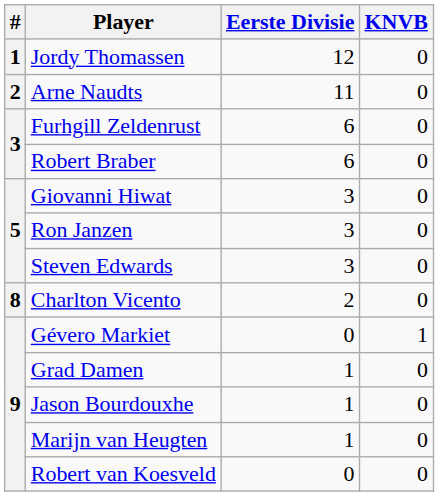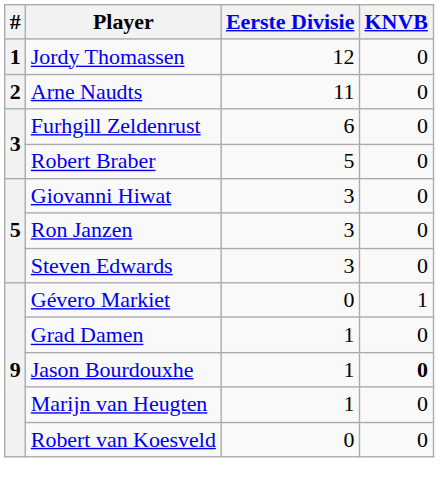(349, 160) 6 -> (349, 160) 5
- row: (106, 299)
(422, 404) normal -> (422, 369) bold
